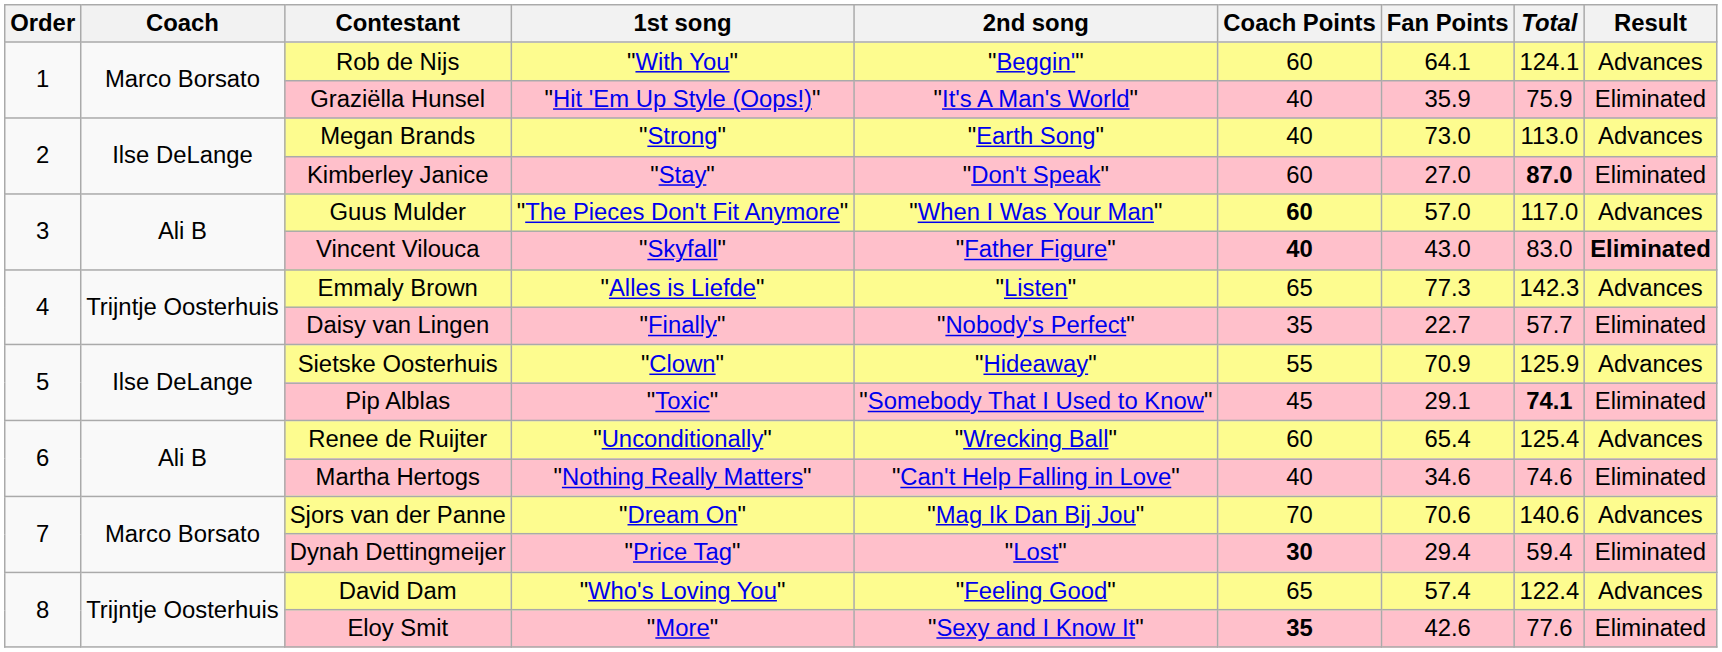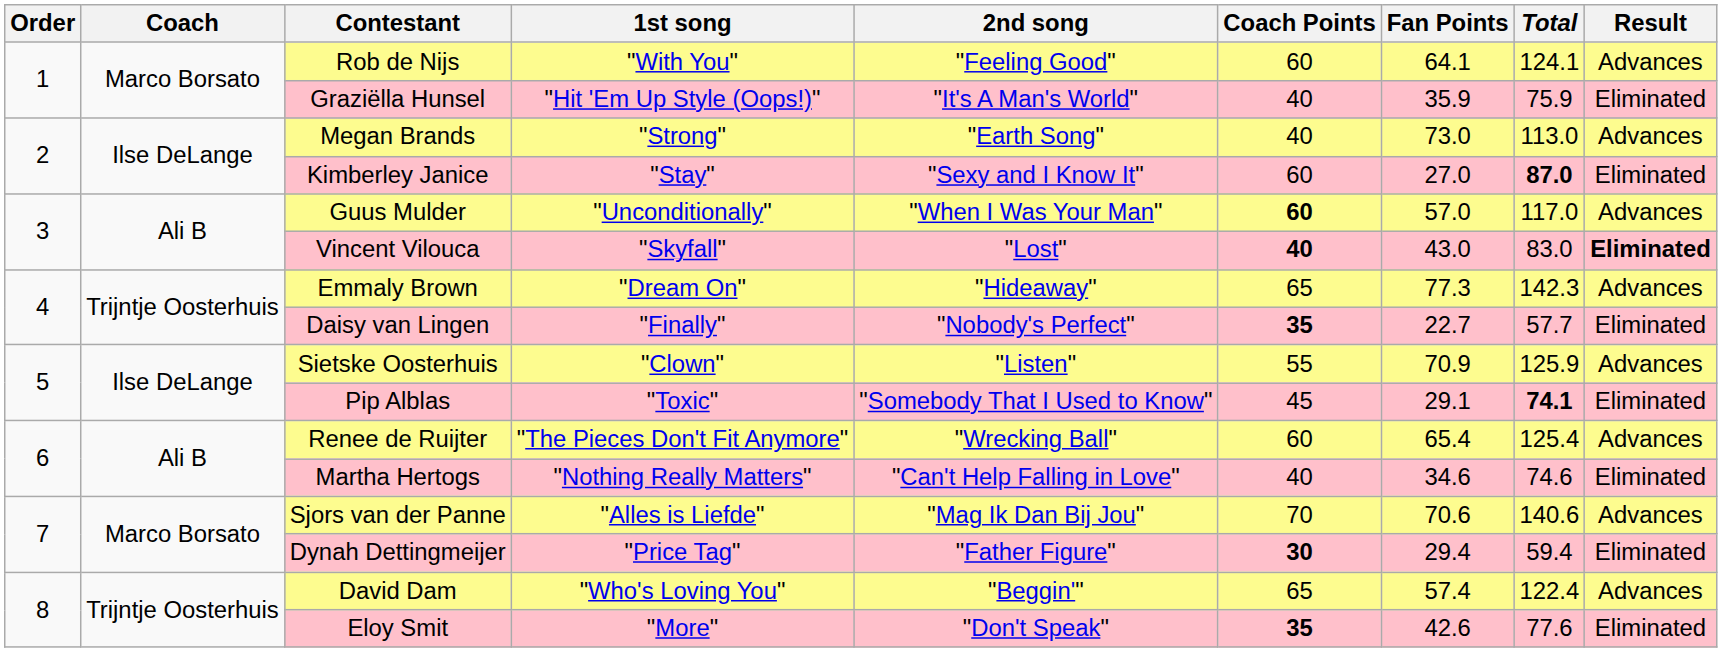(1036, 61) "Beggin'" -> (1036, 61) "Feeling Good"
(1036, 174) "Don't Speak" -> (1036, 174) "Sexy and I Know It"
(682, 212) "The Pieces Don't Fit Anymore" -> (682, 212) "Unconditionally"
(1036, 250) "Father Figure" -> (1036, 250) "Lost"
(682, 288) "Alles is Liefde" -> (682, 288) "Dream On"
(1036, 288) "Listen" -> (1036, 288) "Hideaway"
(1300, 325) normal -> (1300, 325) bold
(1036, 363) "Hideaway" -> (1036, 363) "Listen"
(682, 439) "Unconditionally" -> (682, 439) "The Pieces Don't Fit Anymore"
(682, 514) "Dream On" -> (682, 514) "Alles is Liefde"
(1036, 552) "Lost" -> (1036, 552) "Father Figure"
(1036, 590) "Feeling Good" -> (1036, 590) "Beggin'"
(1036, 628) "Sexy and I Know It" -> (1036, 628) "Don't Speak"
